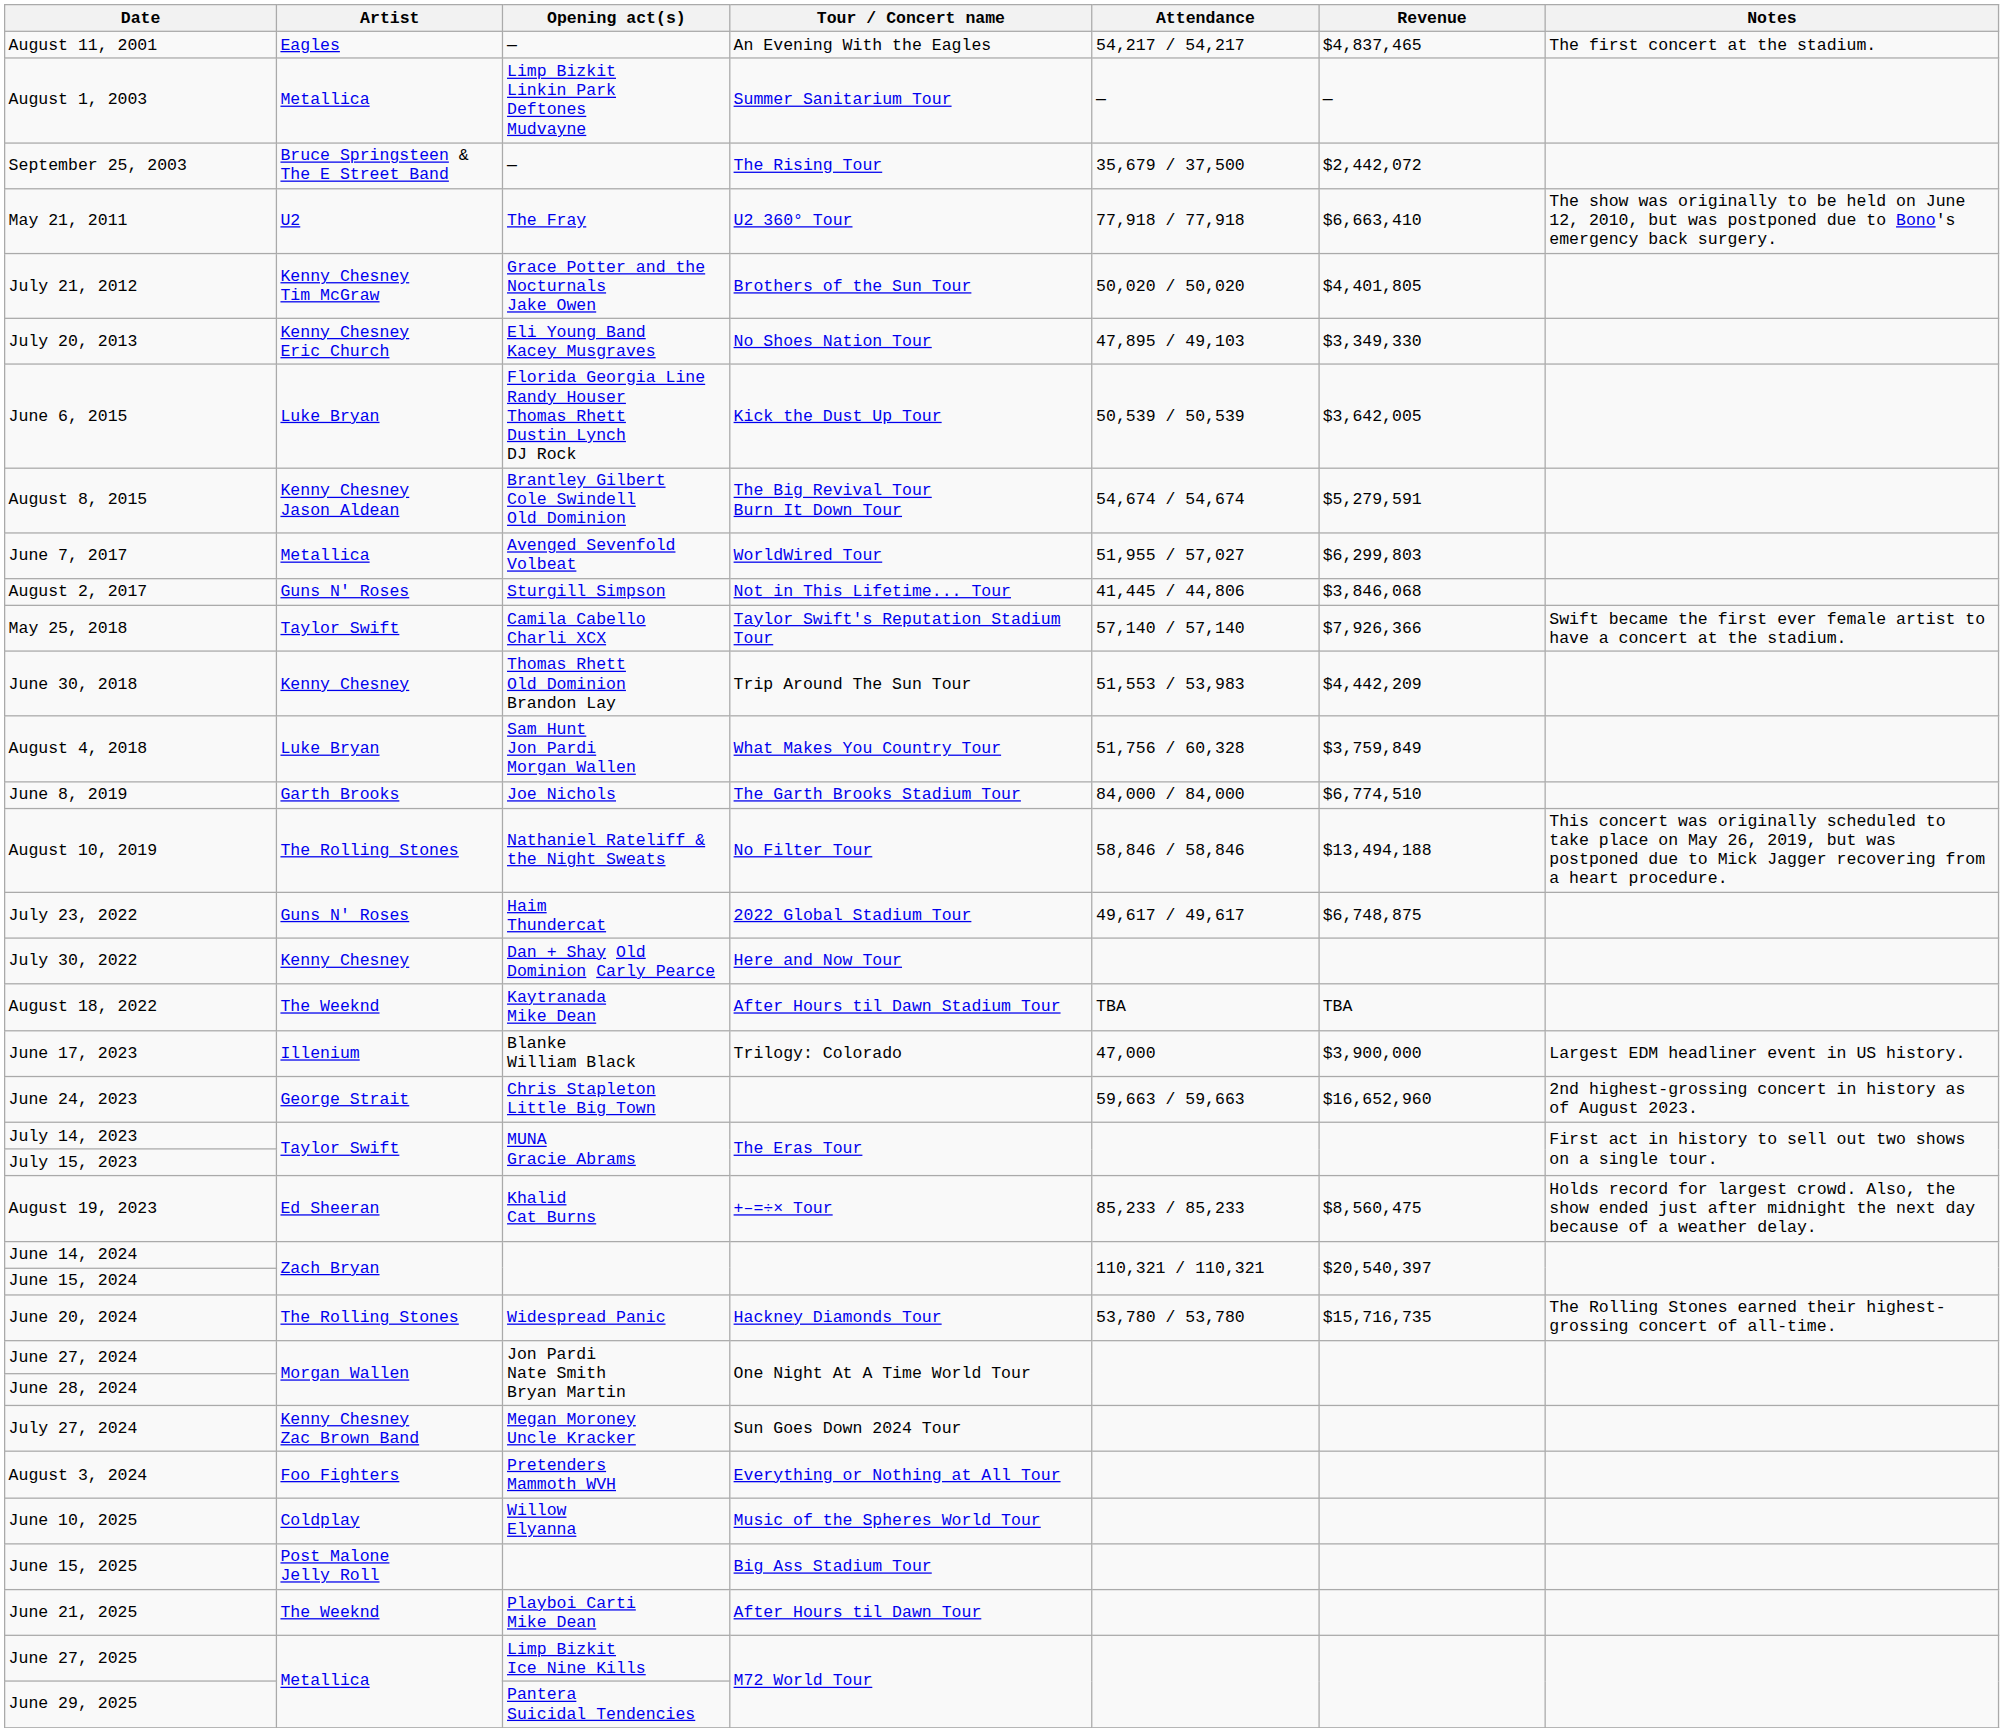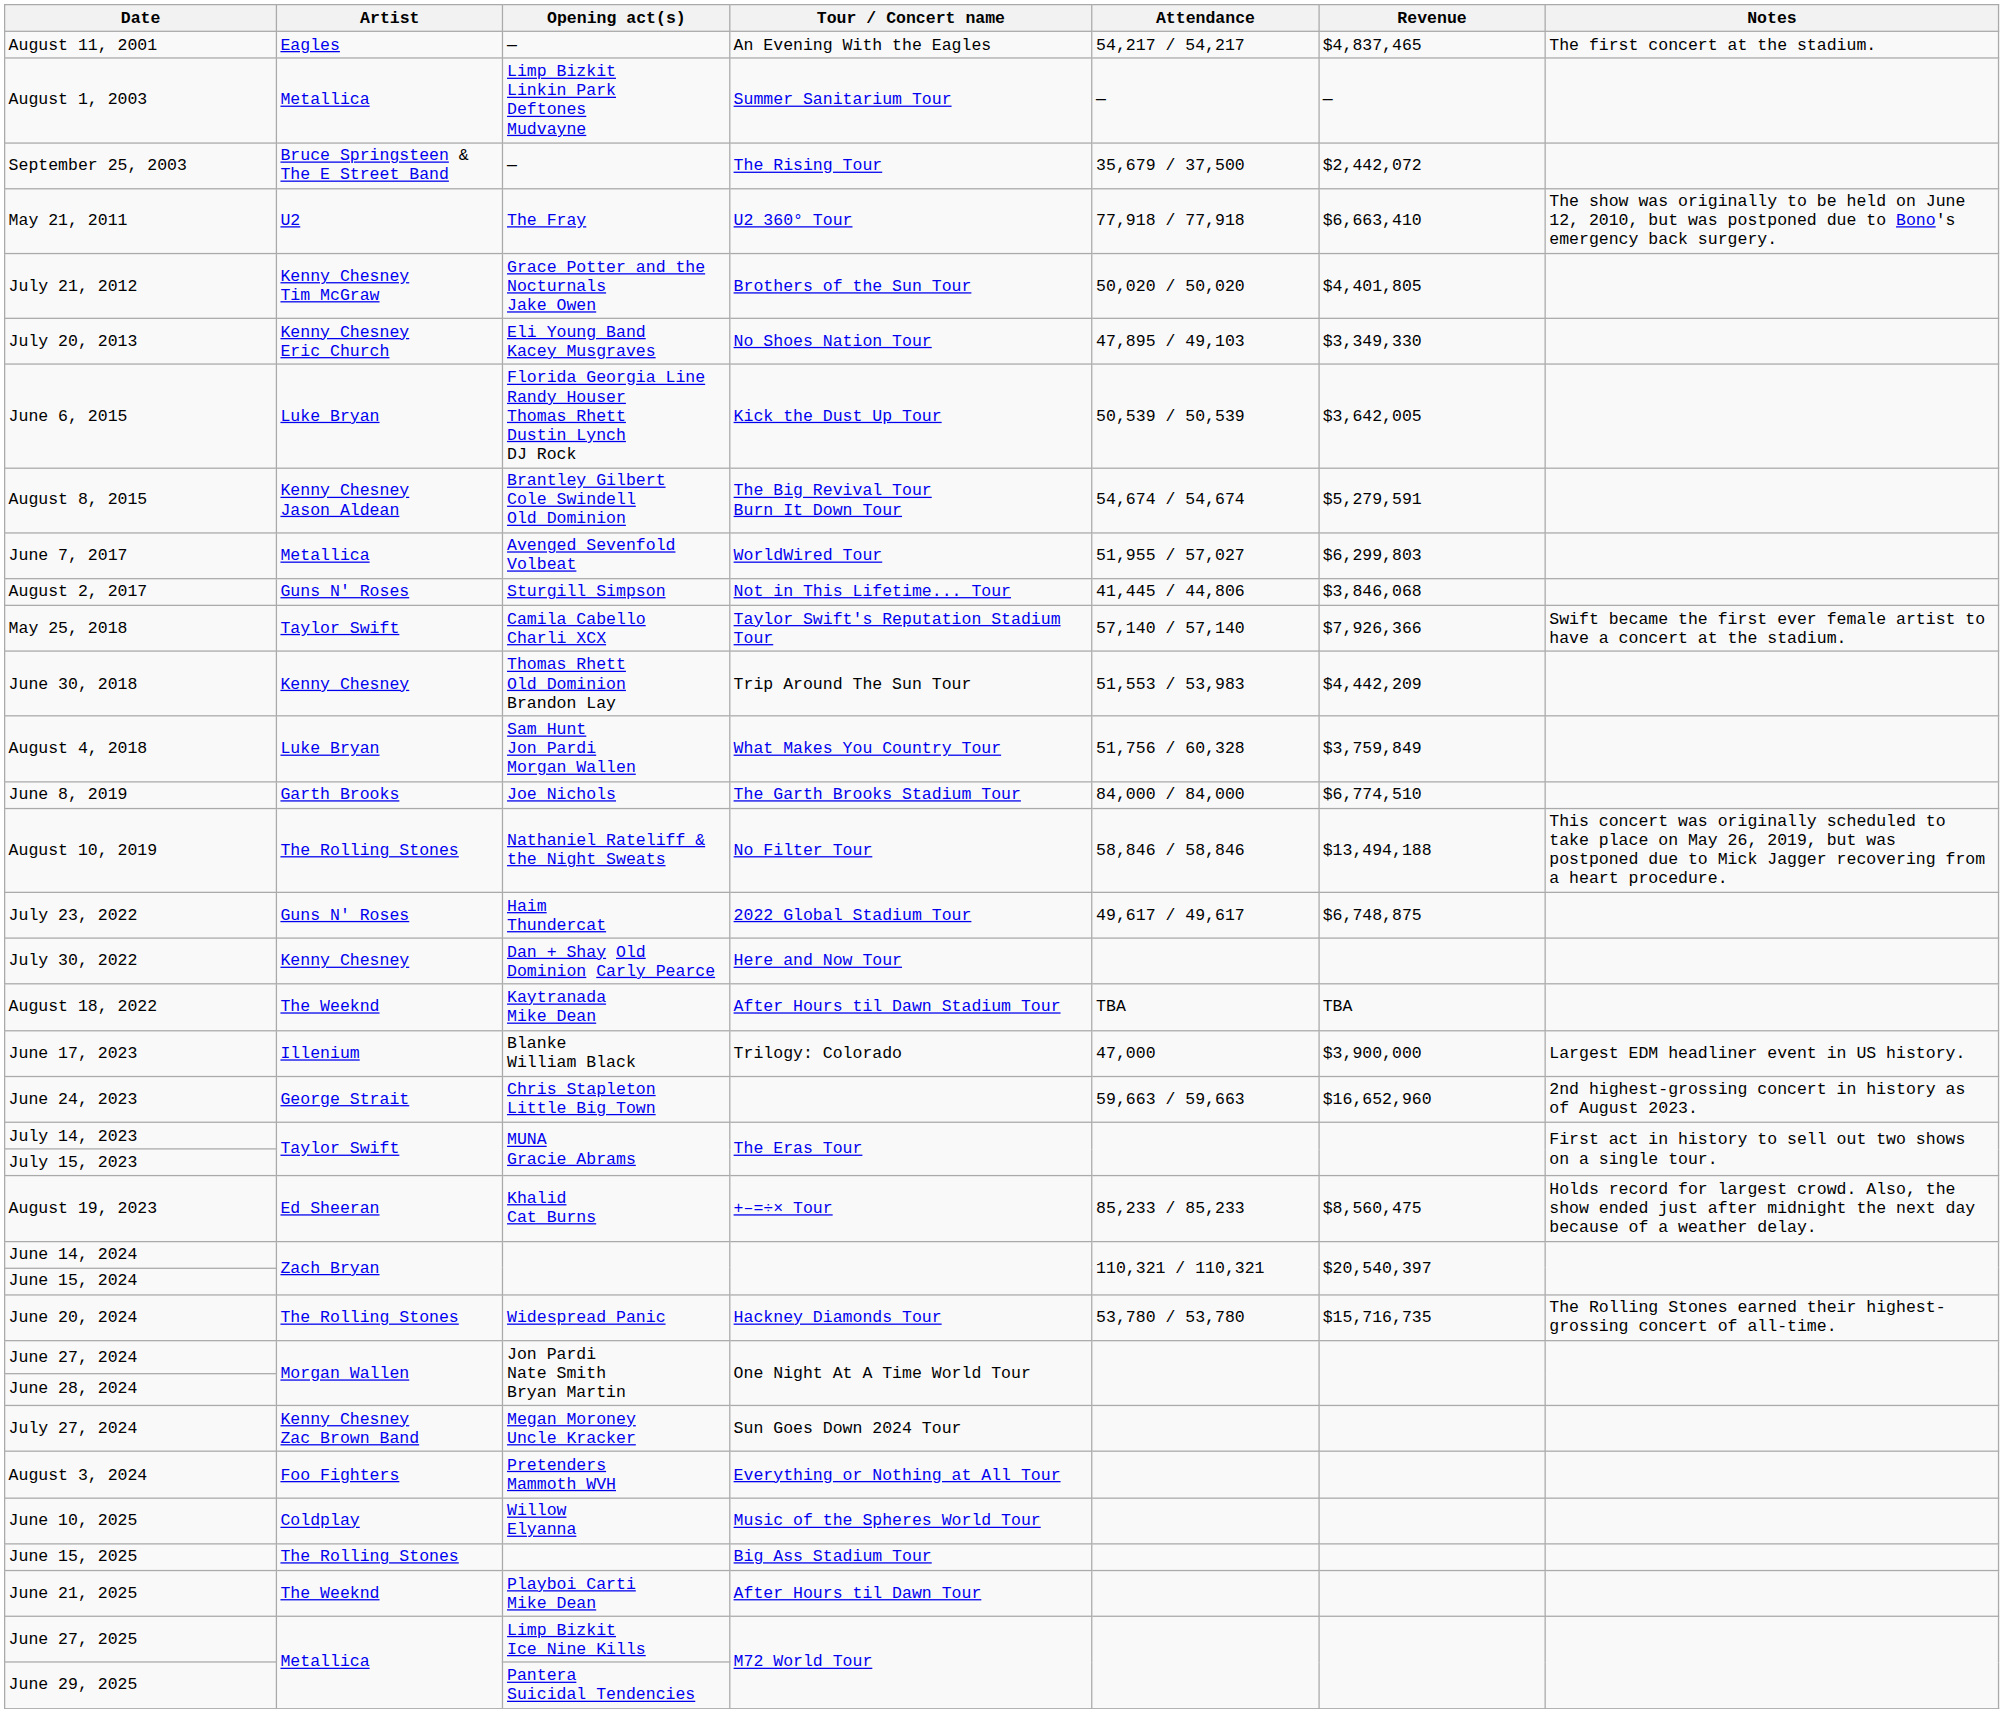(335, 1567) Post Malone Jelly Roll -> (370, 1557) The Rolling Stones
